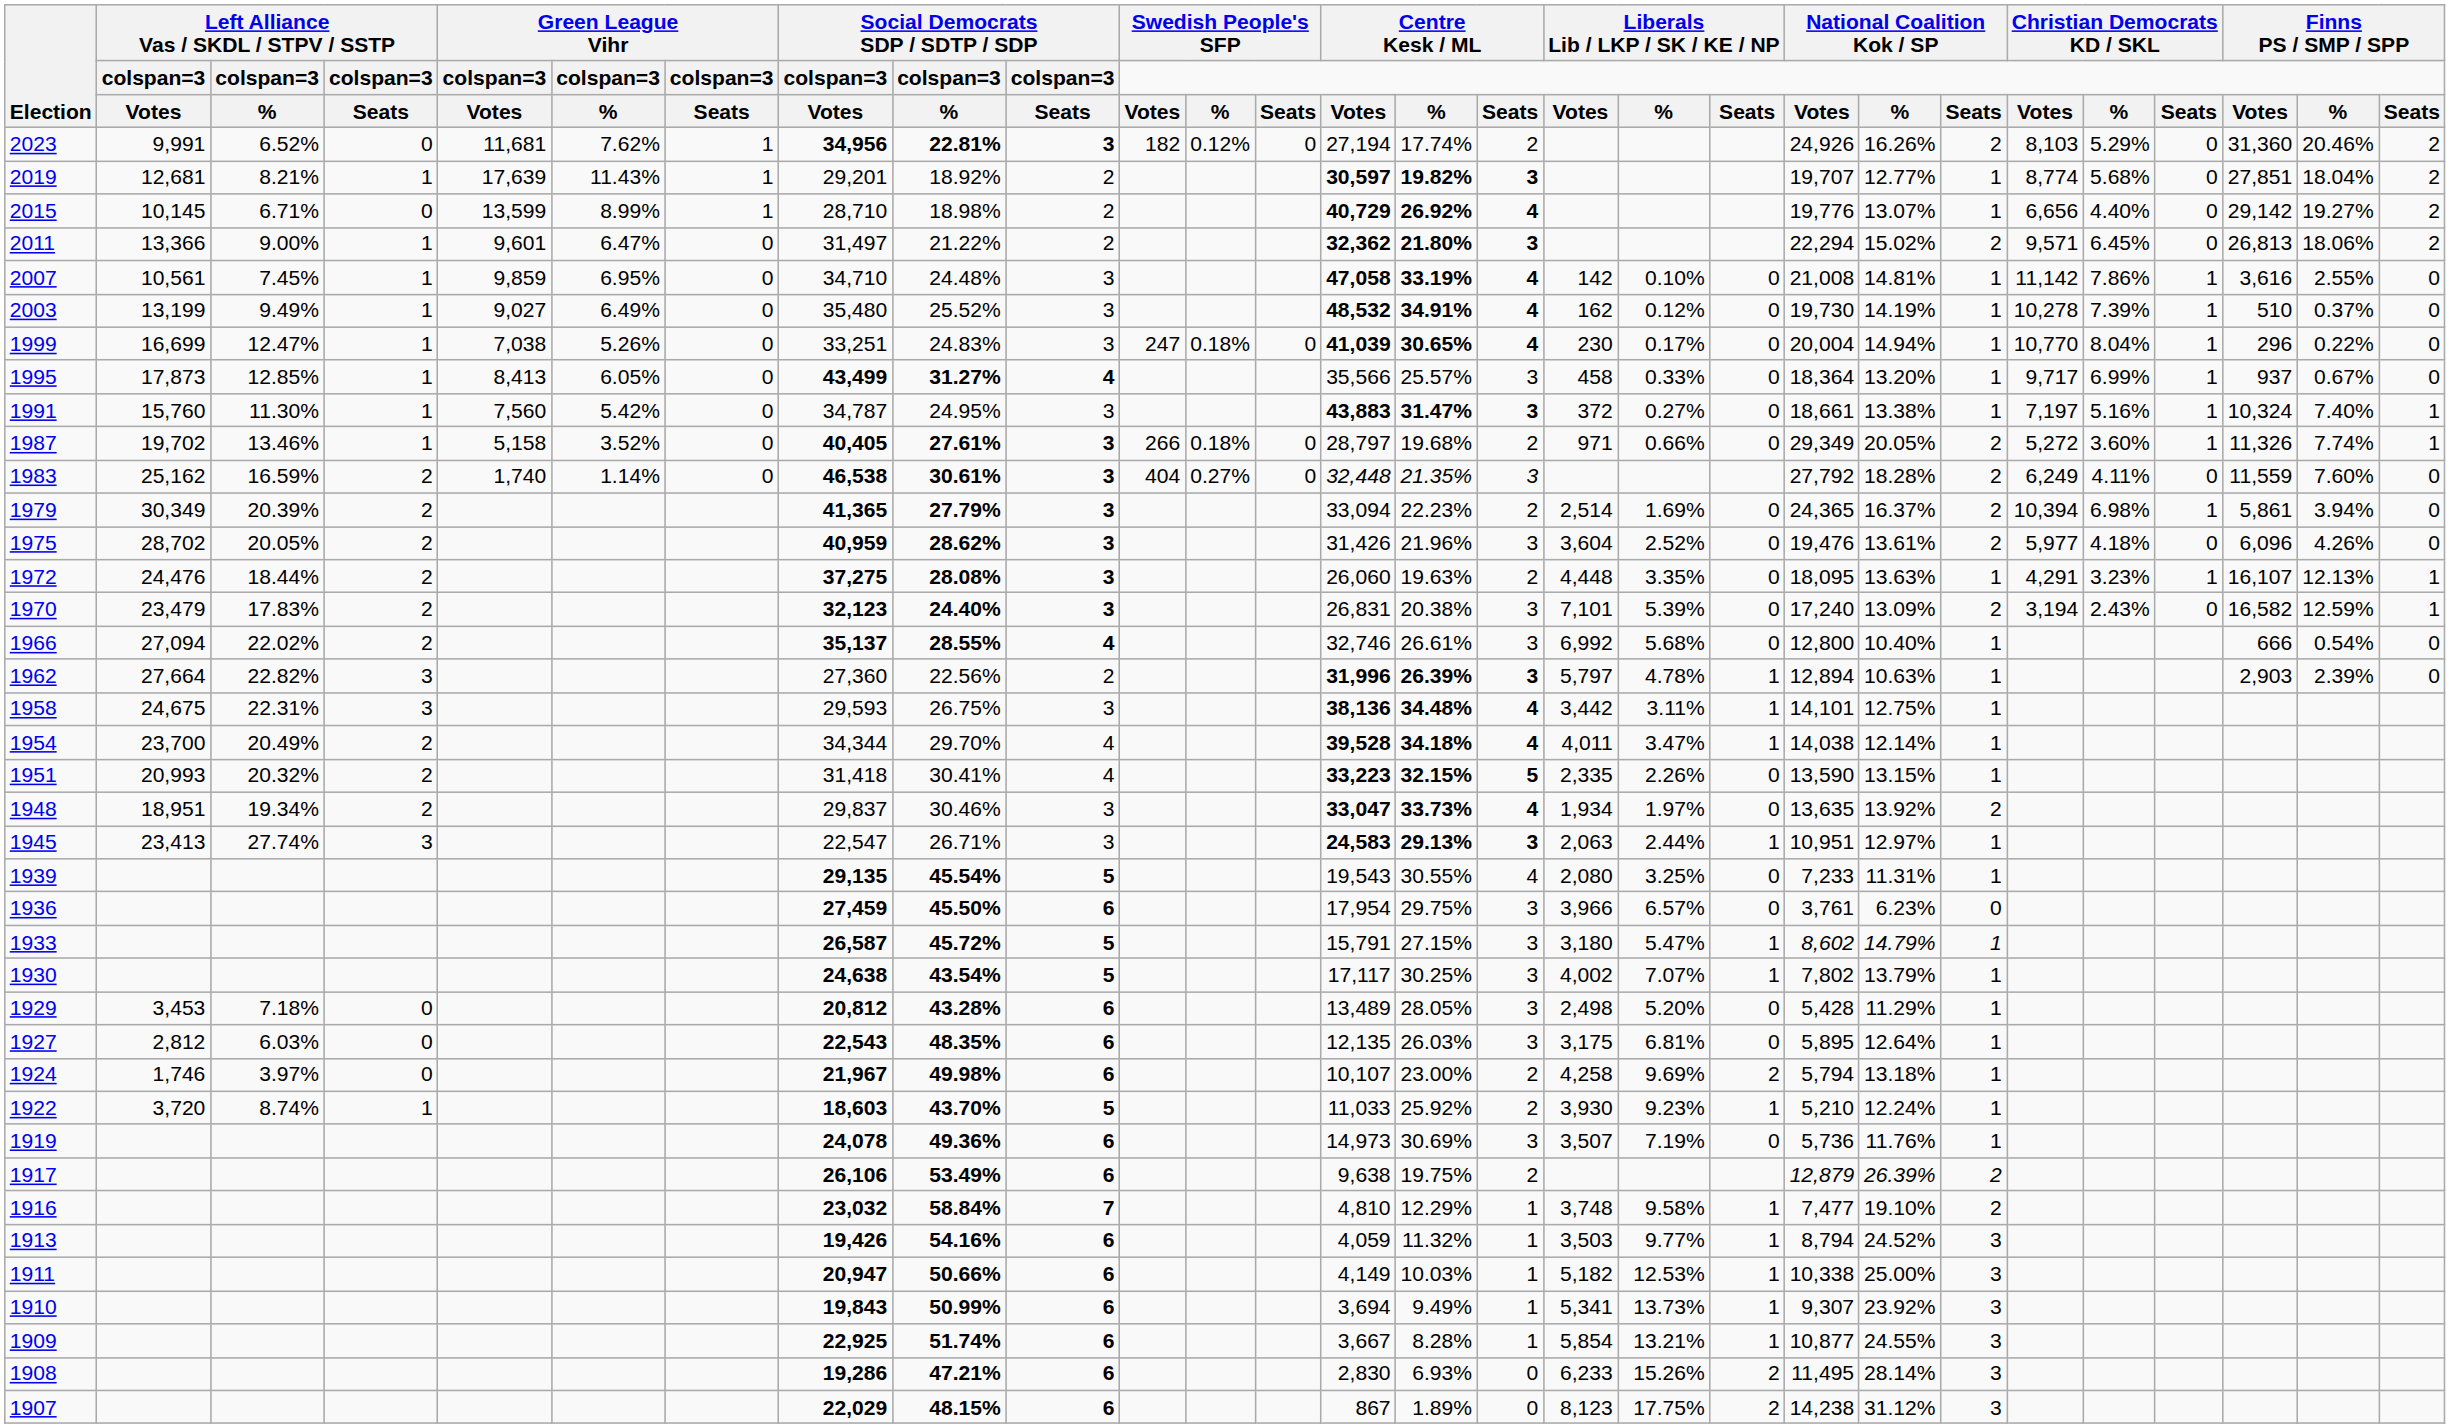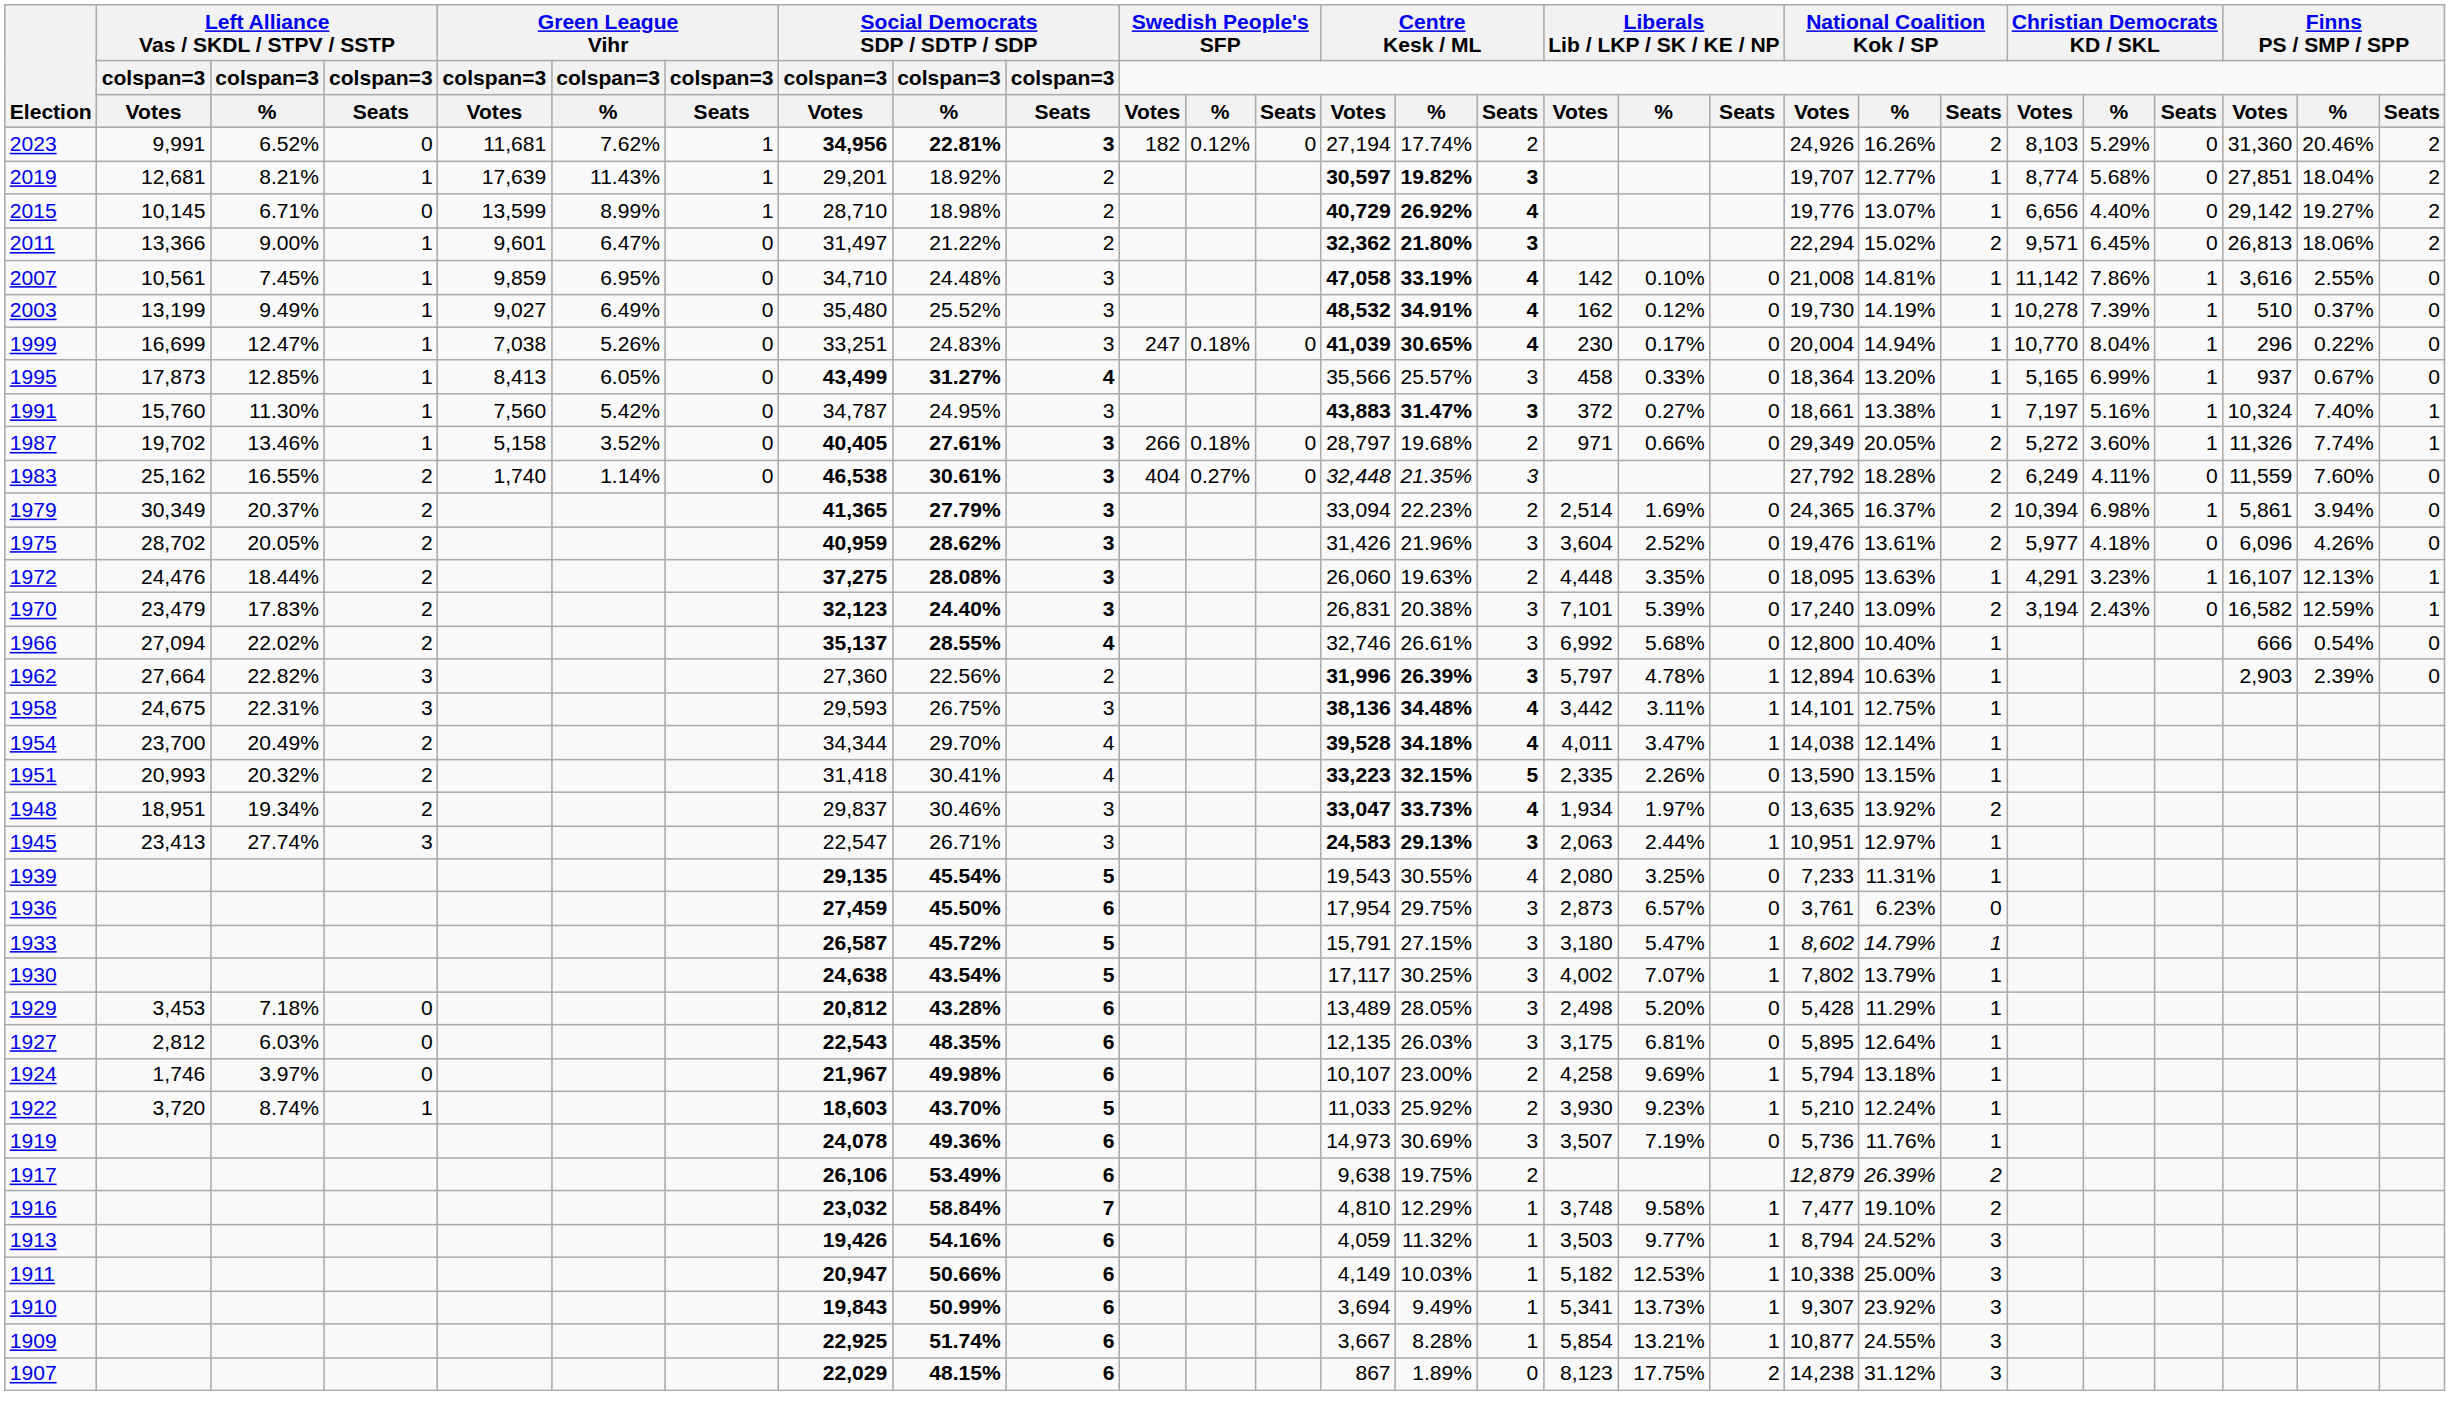(2052, 377) 9,717 -> (2052, 377) 5,165
(283, 476) 16.59% -> (283, 476) 16.55%
(283, 509) 20.39% -> (283, 509) 20.37%
(1586, 908) 3,966 -> (1586, 908) 2,873
(1774, 1074) 2 -> (1774, 1074) 1
- row: (33, 1373)
